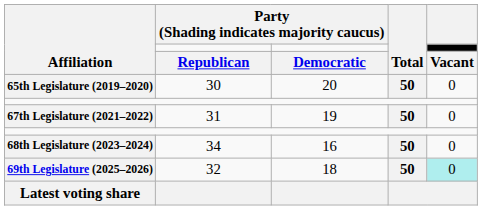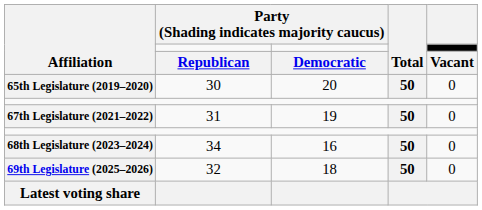(452, 169) paleturquoise background -> (452, 169) no background
